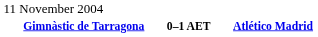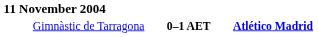(53, 9) normal -> (55, 9) bold
(84, 26) bold -> (89, 26) normal
